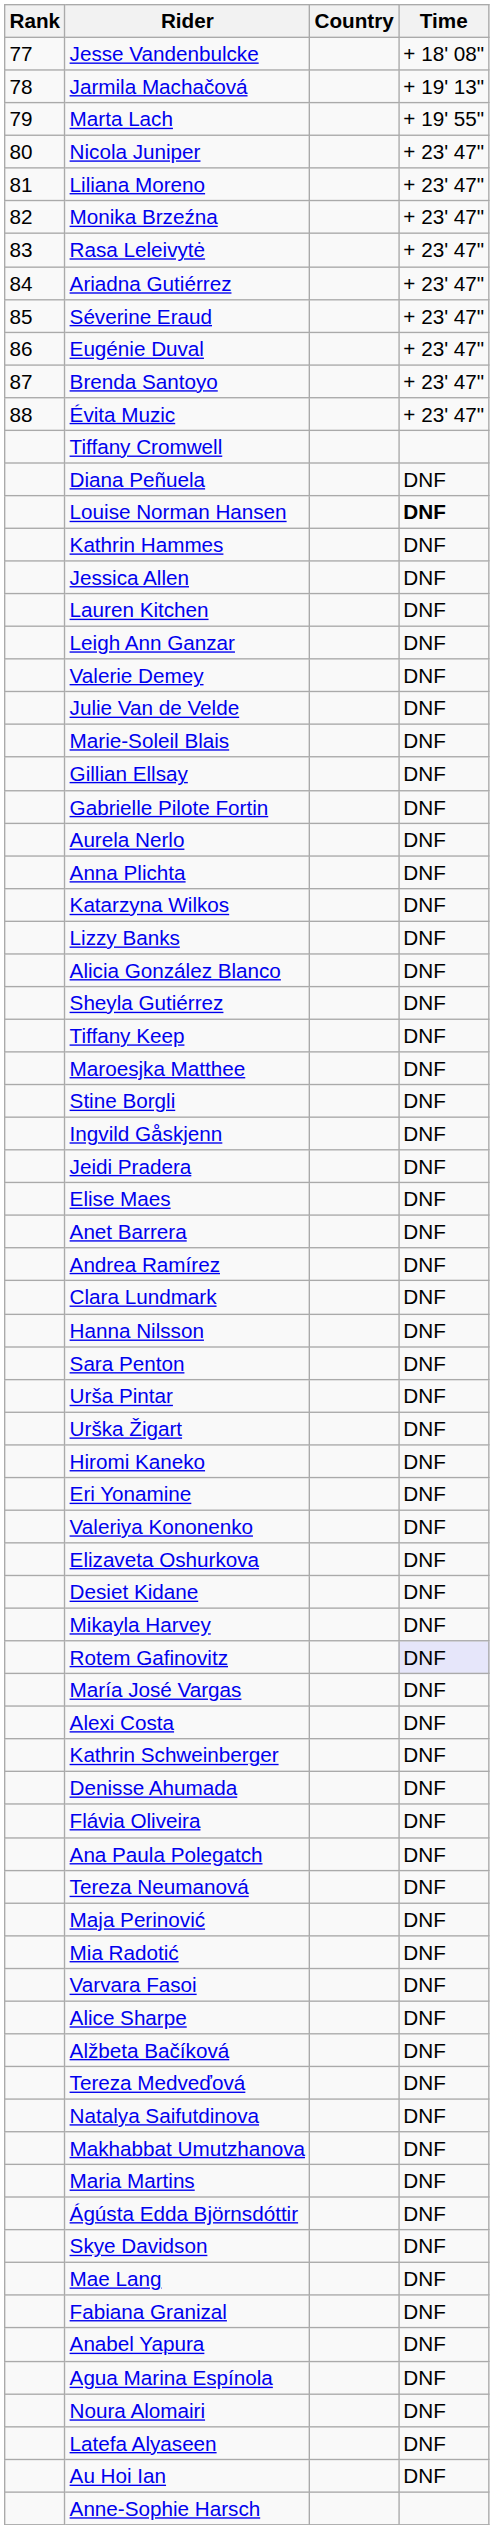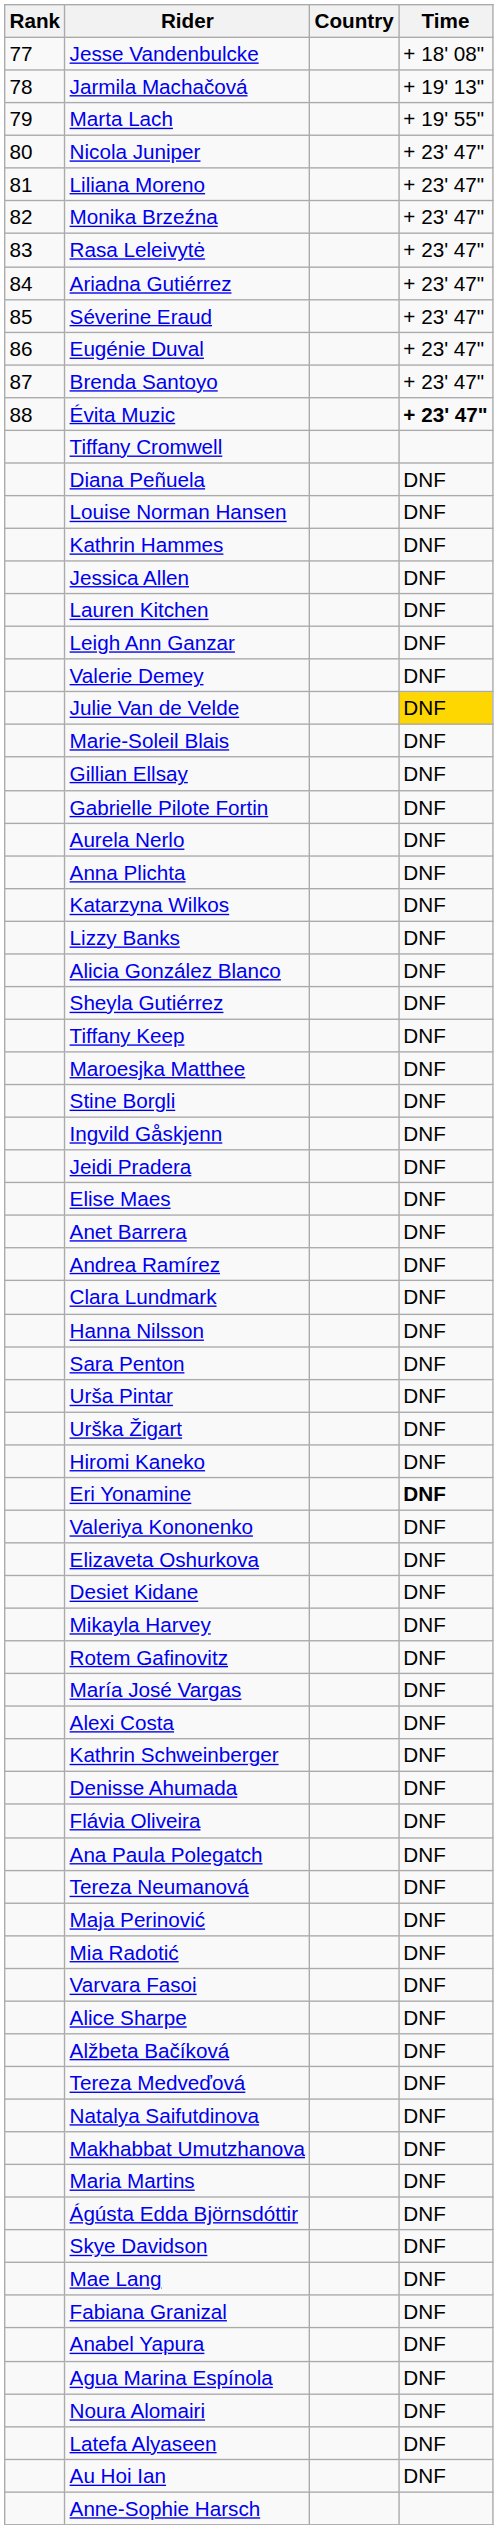(444, 414) normal -> (445, 414) bold
(425, 512) bold -> (425, 512) normal
(425, 708) no background -> (425, 708) gold background
(425, 1494) normal -> (425, 1494) bold
(425, 1657) lavender background -> (425, 1657) no background
